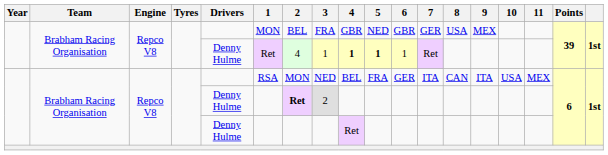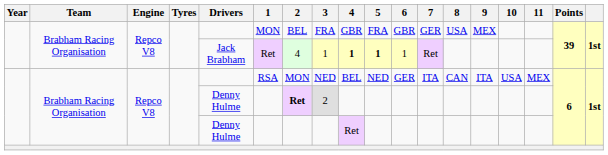(378, 30) NED -> (378, 30) FRA
(227, 54) Denny Hulme -> (226, 54) Jack Brabham
(378, 77) FRA -> (378, 77) NED
